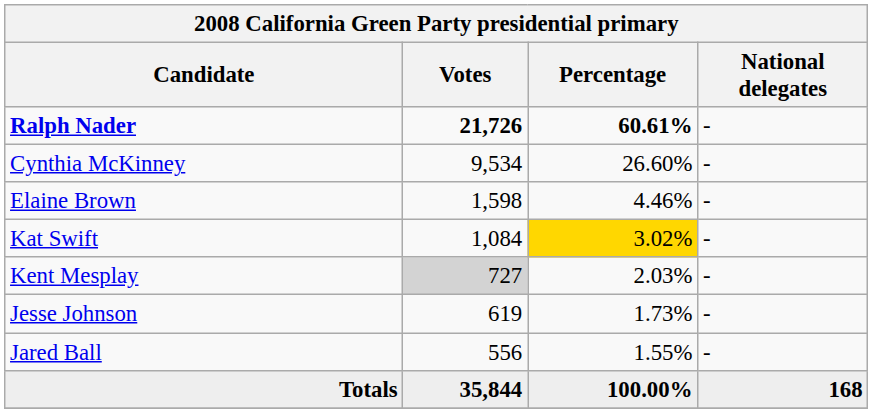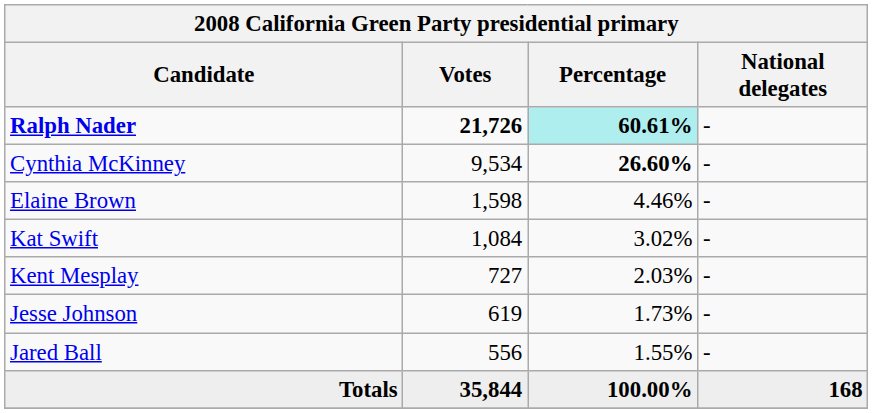(655, 125) no background -> (655, 125) paleturquoise background
(657, 163) normal -> (655, 163) bold
(663, 238) gold background -> (663, 238) no background
(505, 276) lightgrey background -> (505, 276) no background
